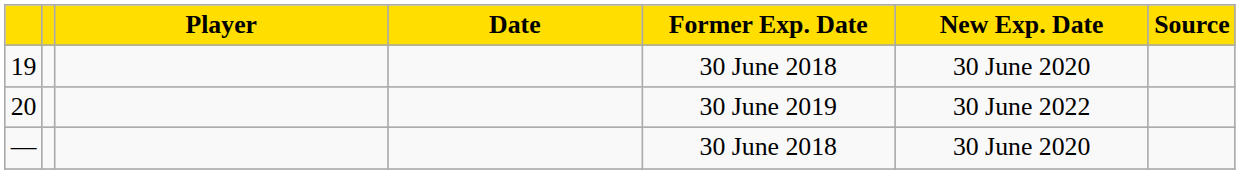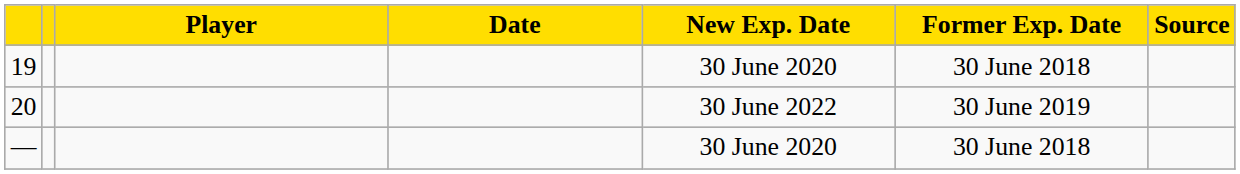columns swapped: (768, 24) <-> (1022, 24)
